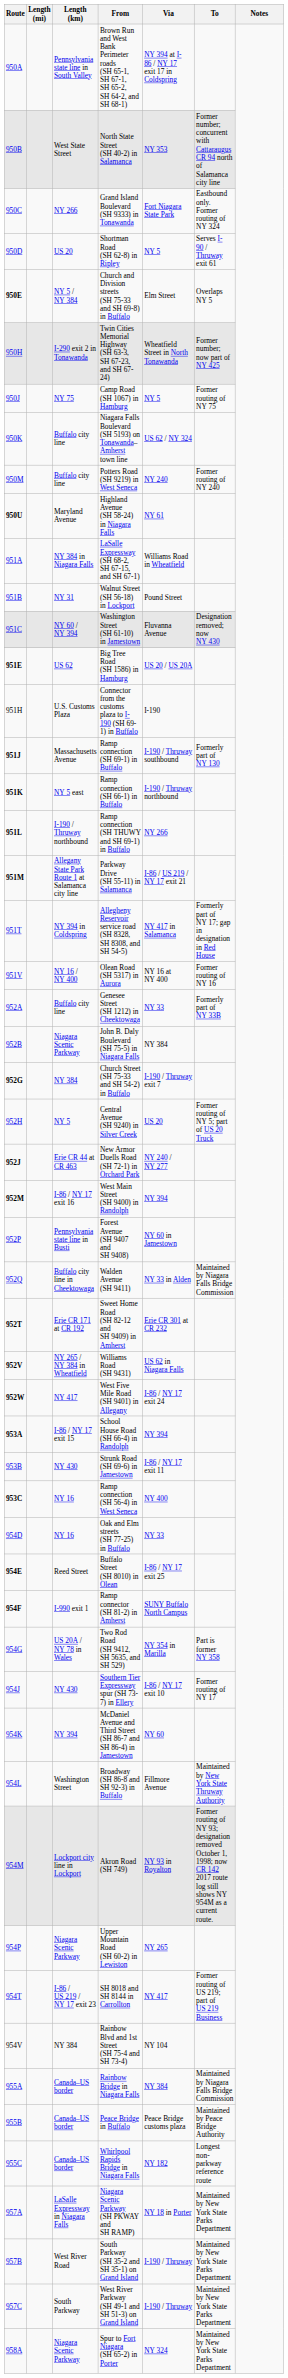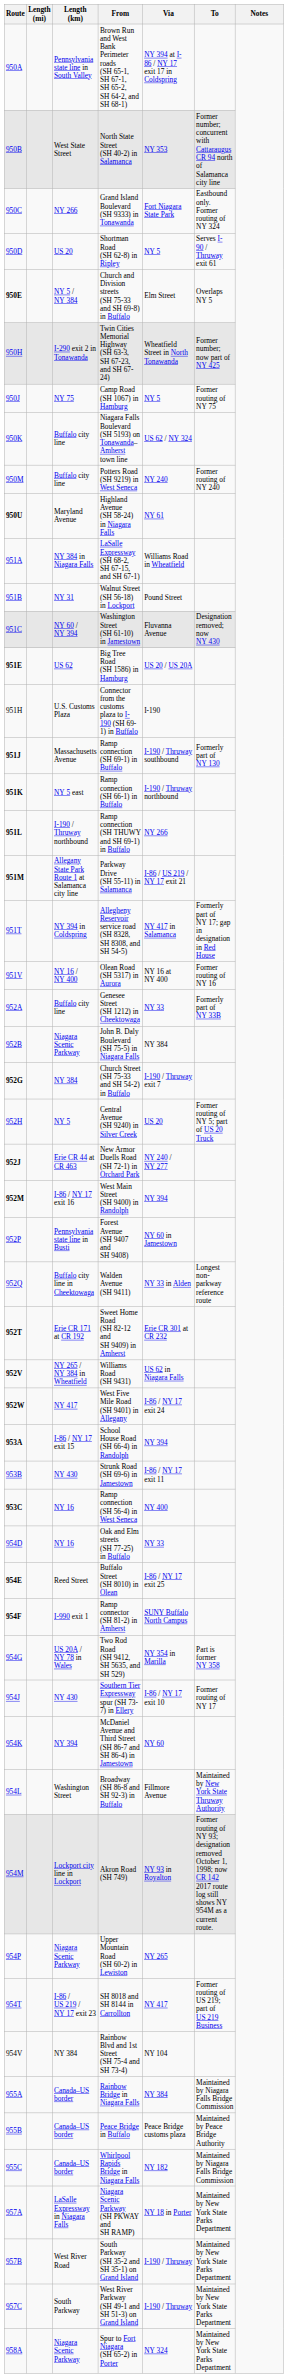(215, 1280) Maintained by Niagara Falls Bridge Commission -> (210, 1284) Longest non-parkway reference route
(210, 2163) Longest non-parkway reference route -> (215, 2167) Maintained by Niagara Falls Bridge Commission
